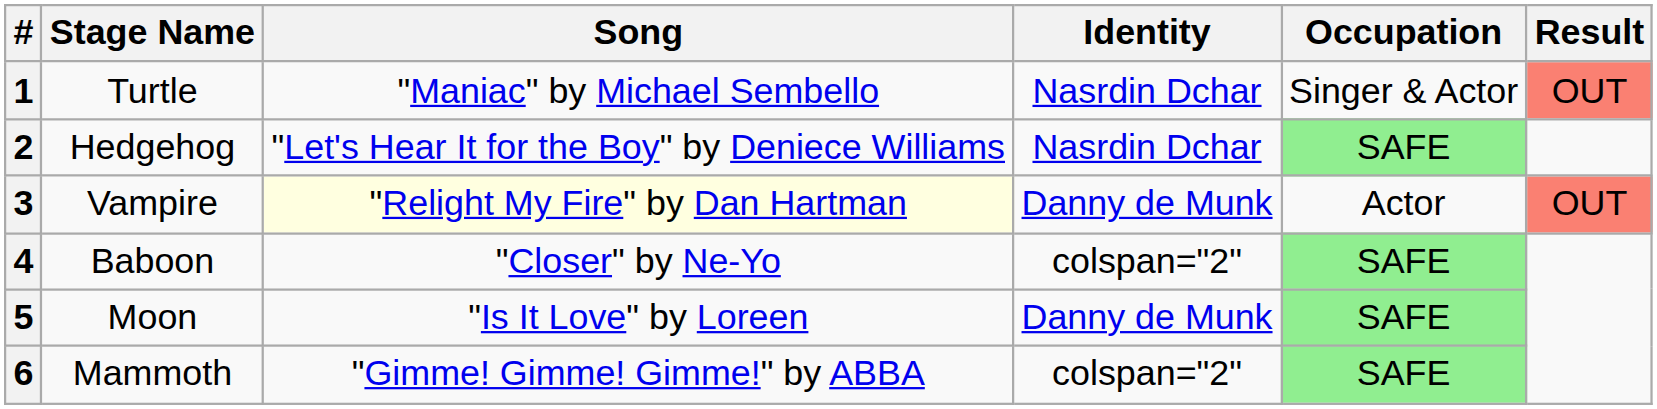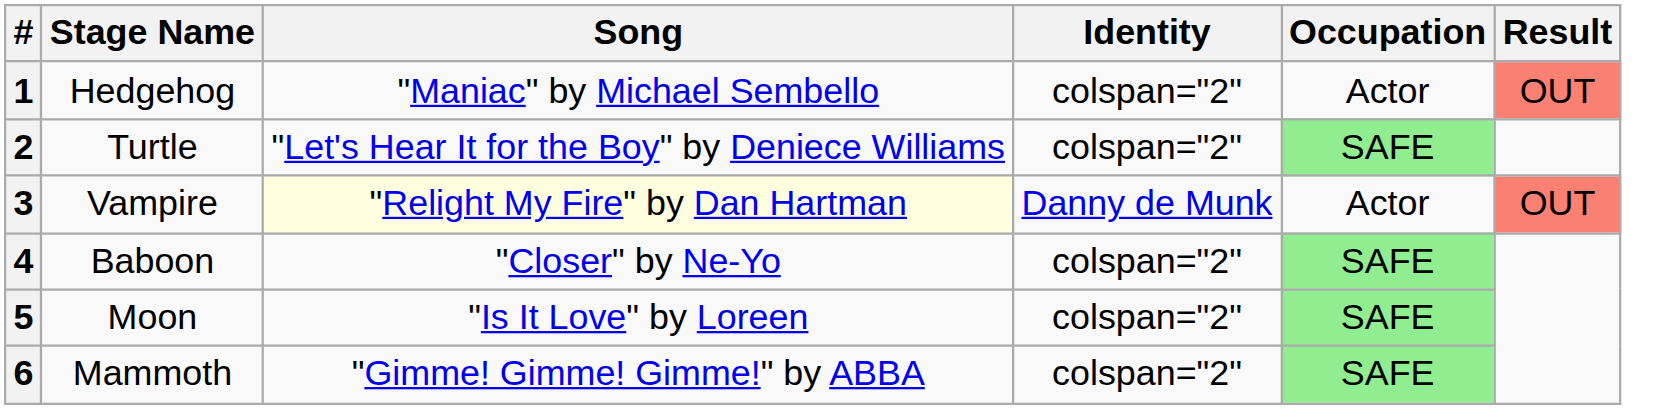(152, 89) Turtle -> (152, 89) Hedgehog
(1147, 89) Nasrdin Dchar -> (1147, 89) colspan="2"
(1404, 89) Singer & Actor -> (1388, 89) Actor
(152, 146) Hedgehog -> (152, 146) Turtle
(1147, 146) Nasrdin Dchar -> (1147, 146) colspan="2"
(1147, 317) Danny de Munk -> (1147, 317) colspan="2"
